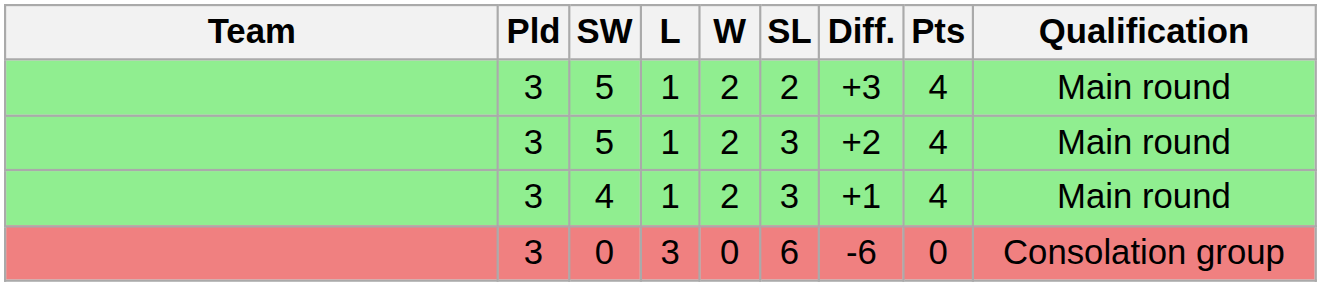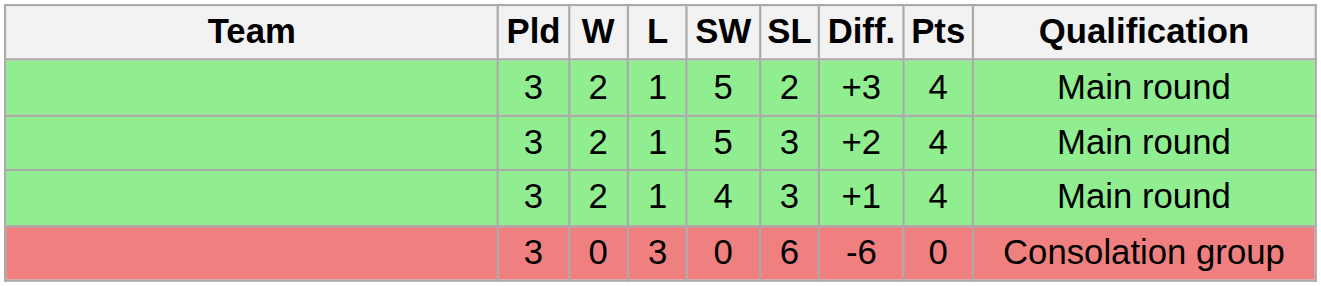columns swapped: (730, 32) <-> (604, 32)
